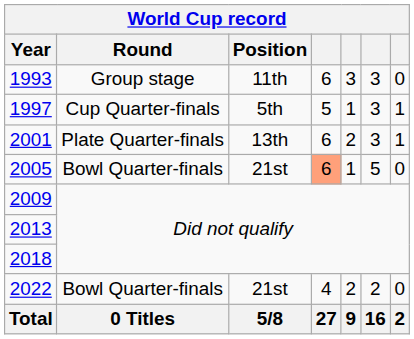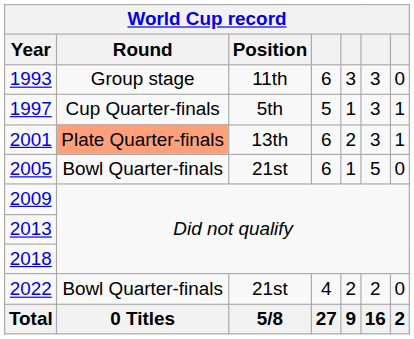(143, 139) no background -> (143, 139) lightsalmon background
(326, 169) lightsalmon background -> (326, 169) no background
